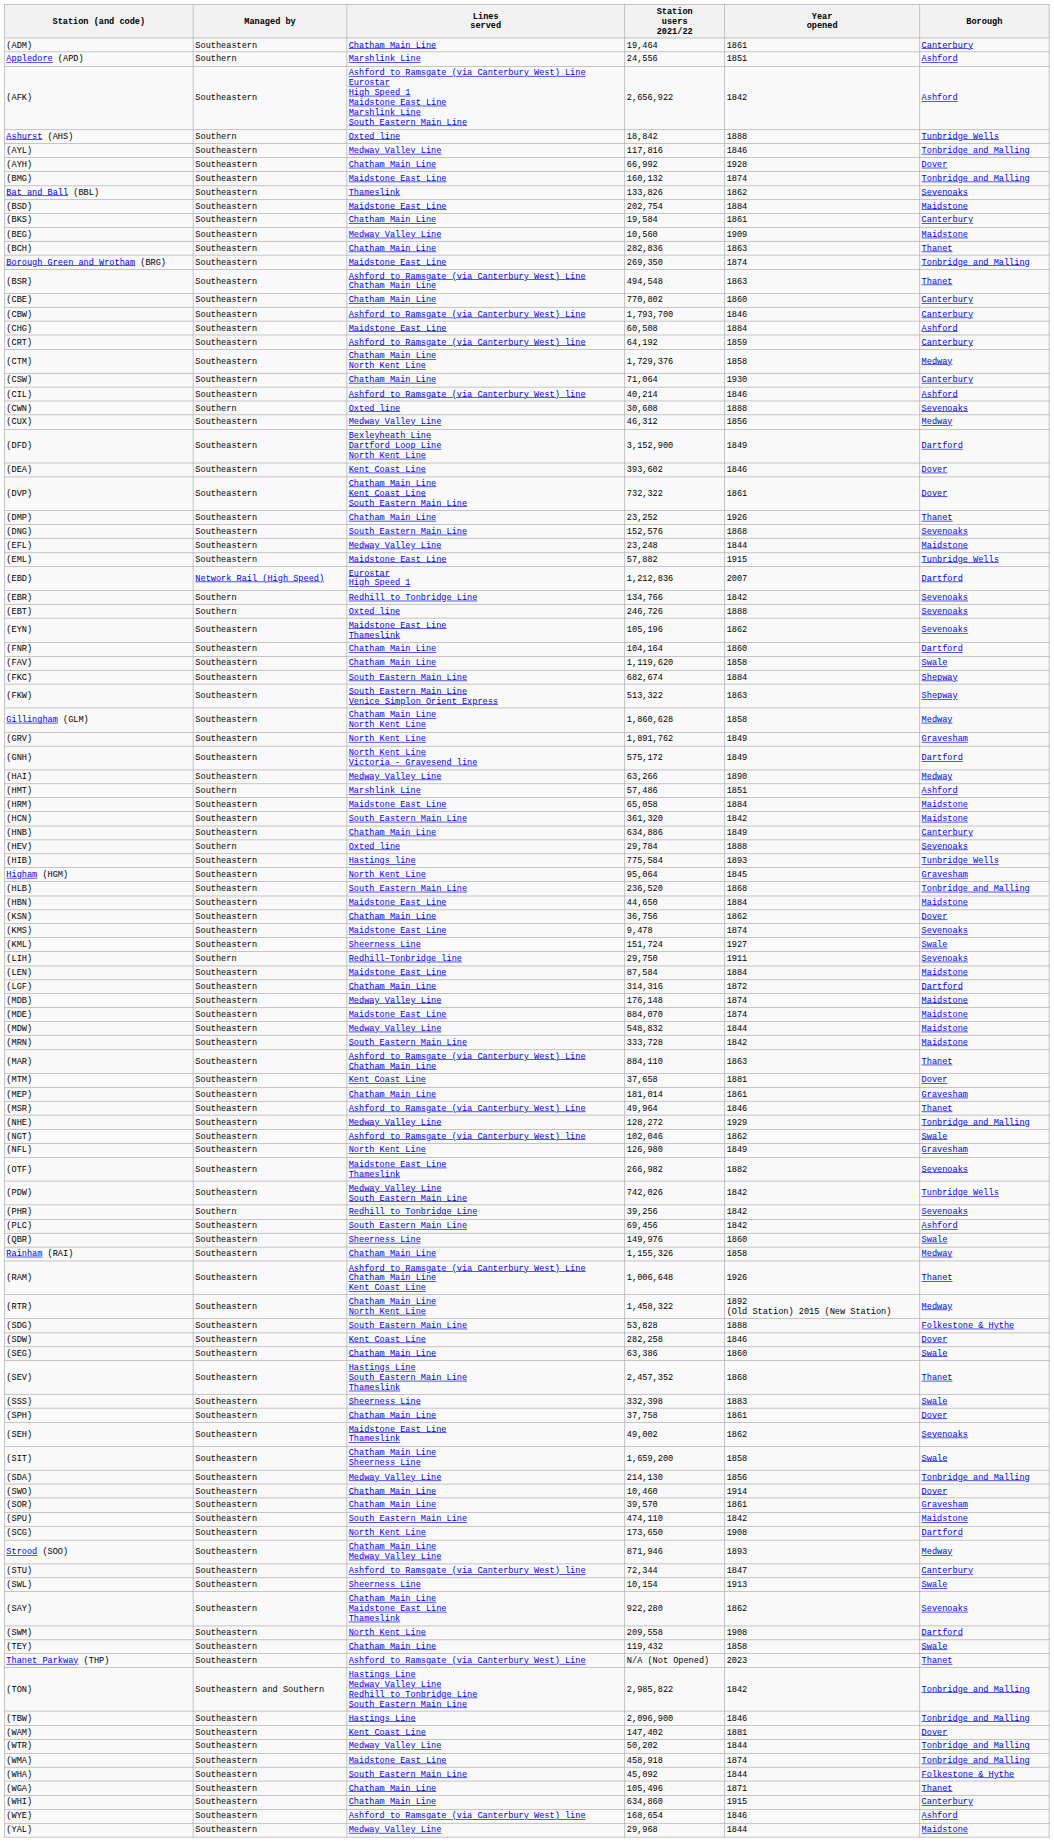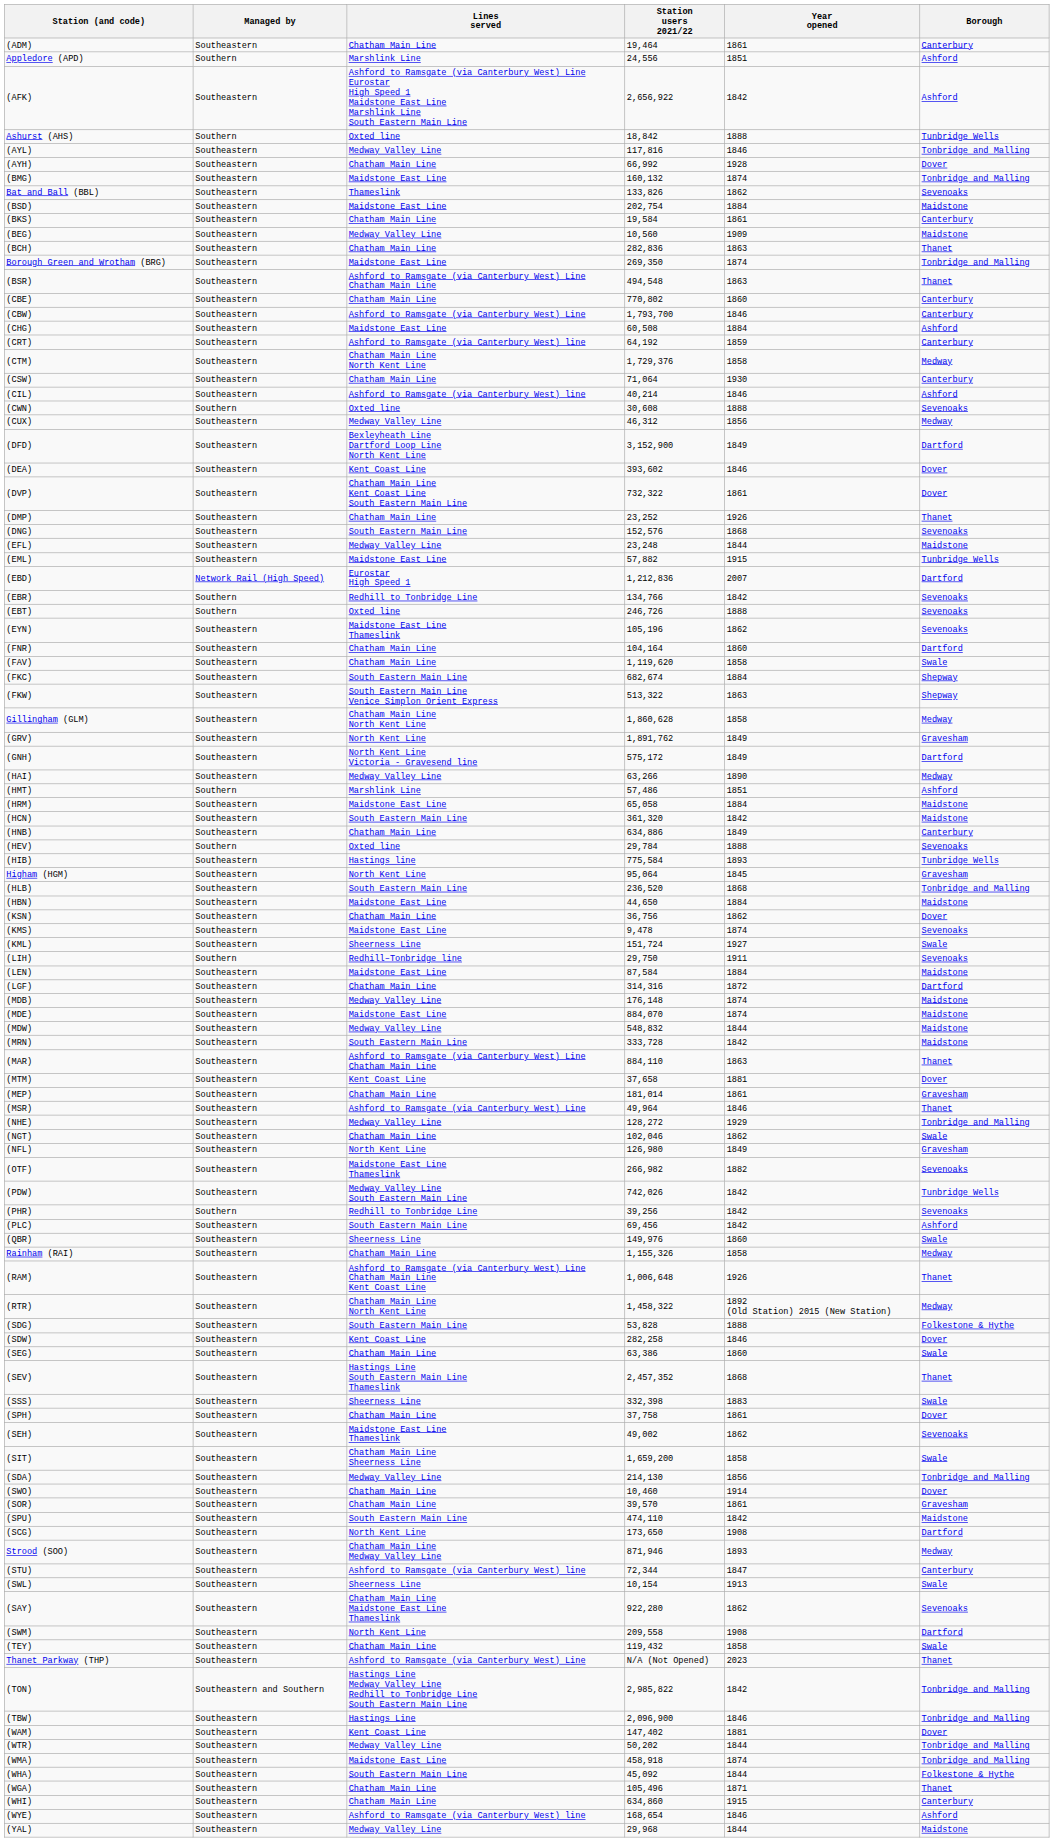(467, 1136) Ashford to Ramsgate (via Canterbury West) line -> (392, 1136) Chatham Main Line
